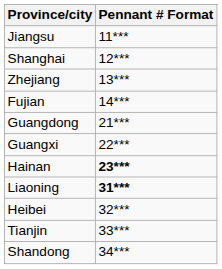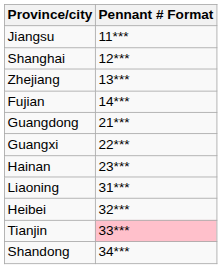(114, 166) bold -> (114, 166) normal
(114, 187) bold -> (114, 187) normal
(114, 230) no background -> (114, 230) pink background
